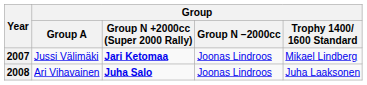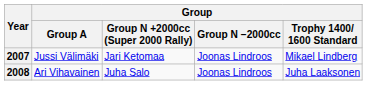(136, 56) bold -> (134, 56) normal
(128, 72) bold -> (127, 72) normal
